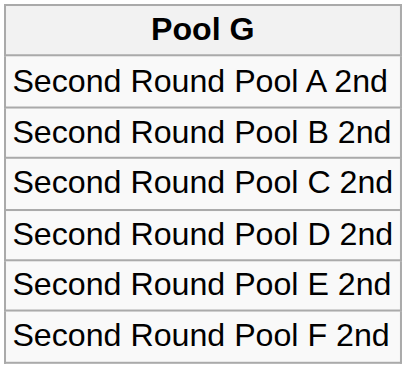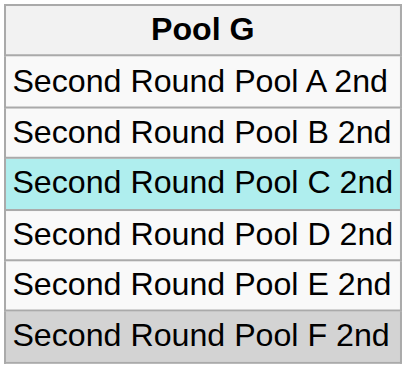(203, 183) no background -> (203, 183) paleturquoise background
(201, 336) no background -> (201, 336) lightgrey background
